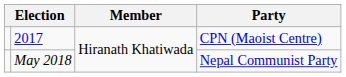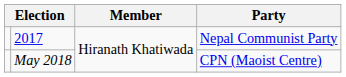(261, 38) CPN (Maoist Centre) -> (269, 38) Nepal Communist Party
(269, 60) Nepal Communist Party -> (261, 60) CPN (Maoist Centre)
